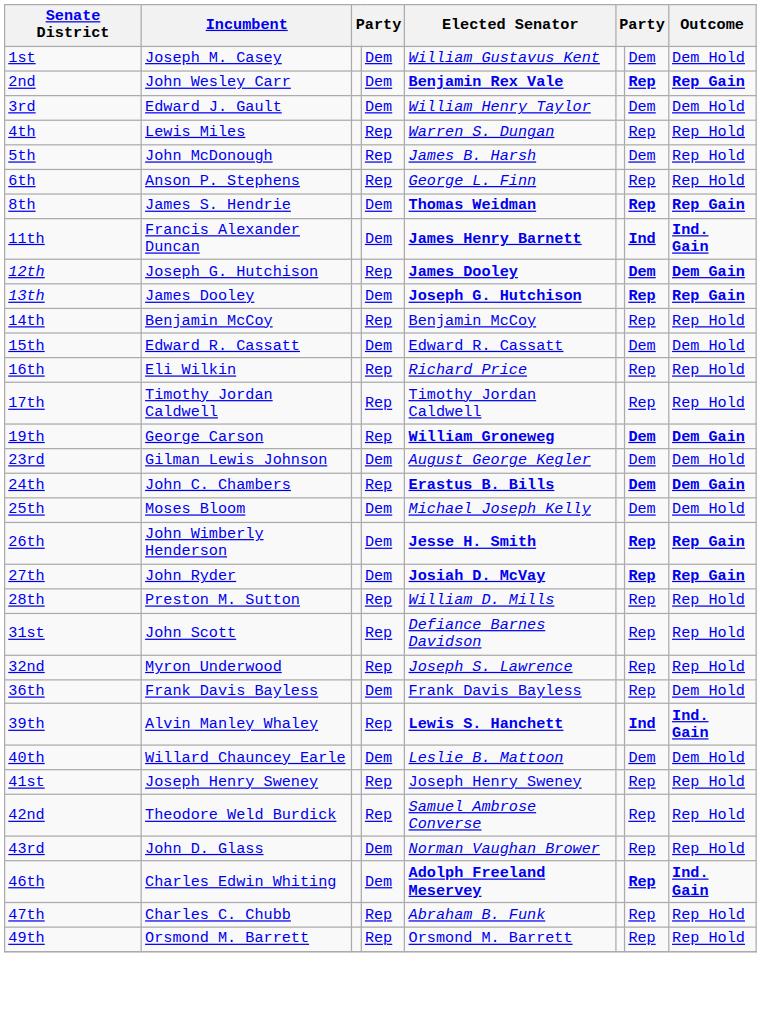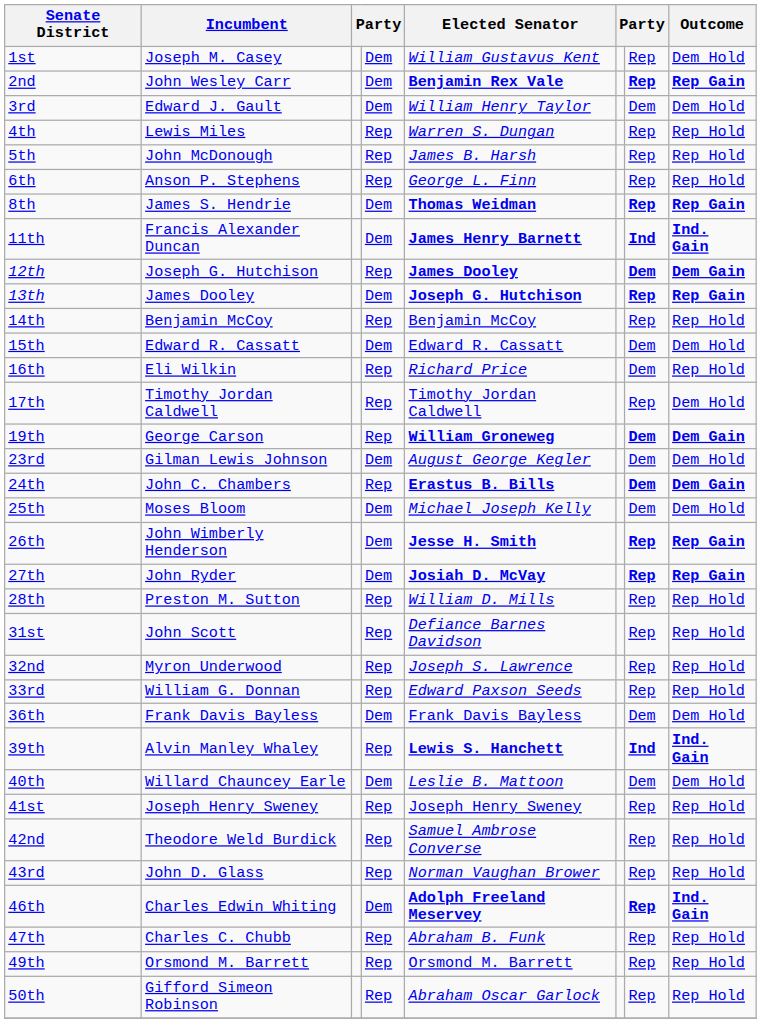(642, 59) Dem -> (642, 59) Rep
(642, 157) Dem -> (642, 157) Rep
(642, 370) Rep -> (642, 370) Dem
(709, 404) Rep Hold -> (709, 404) Dem Hold
+ row: (26, 692)
(642, 692) Rep -> (642, 716) Dem
(379, 849) Dem -> (379, 873) Rep
+ row: (26, 997)
